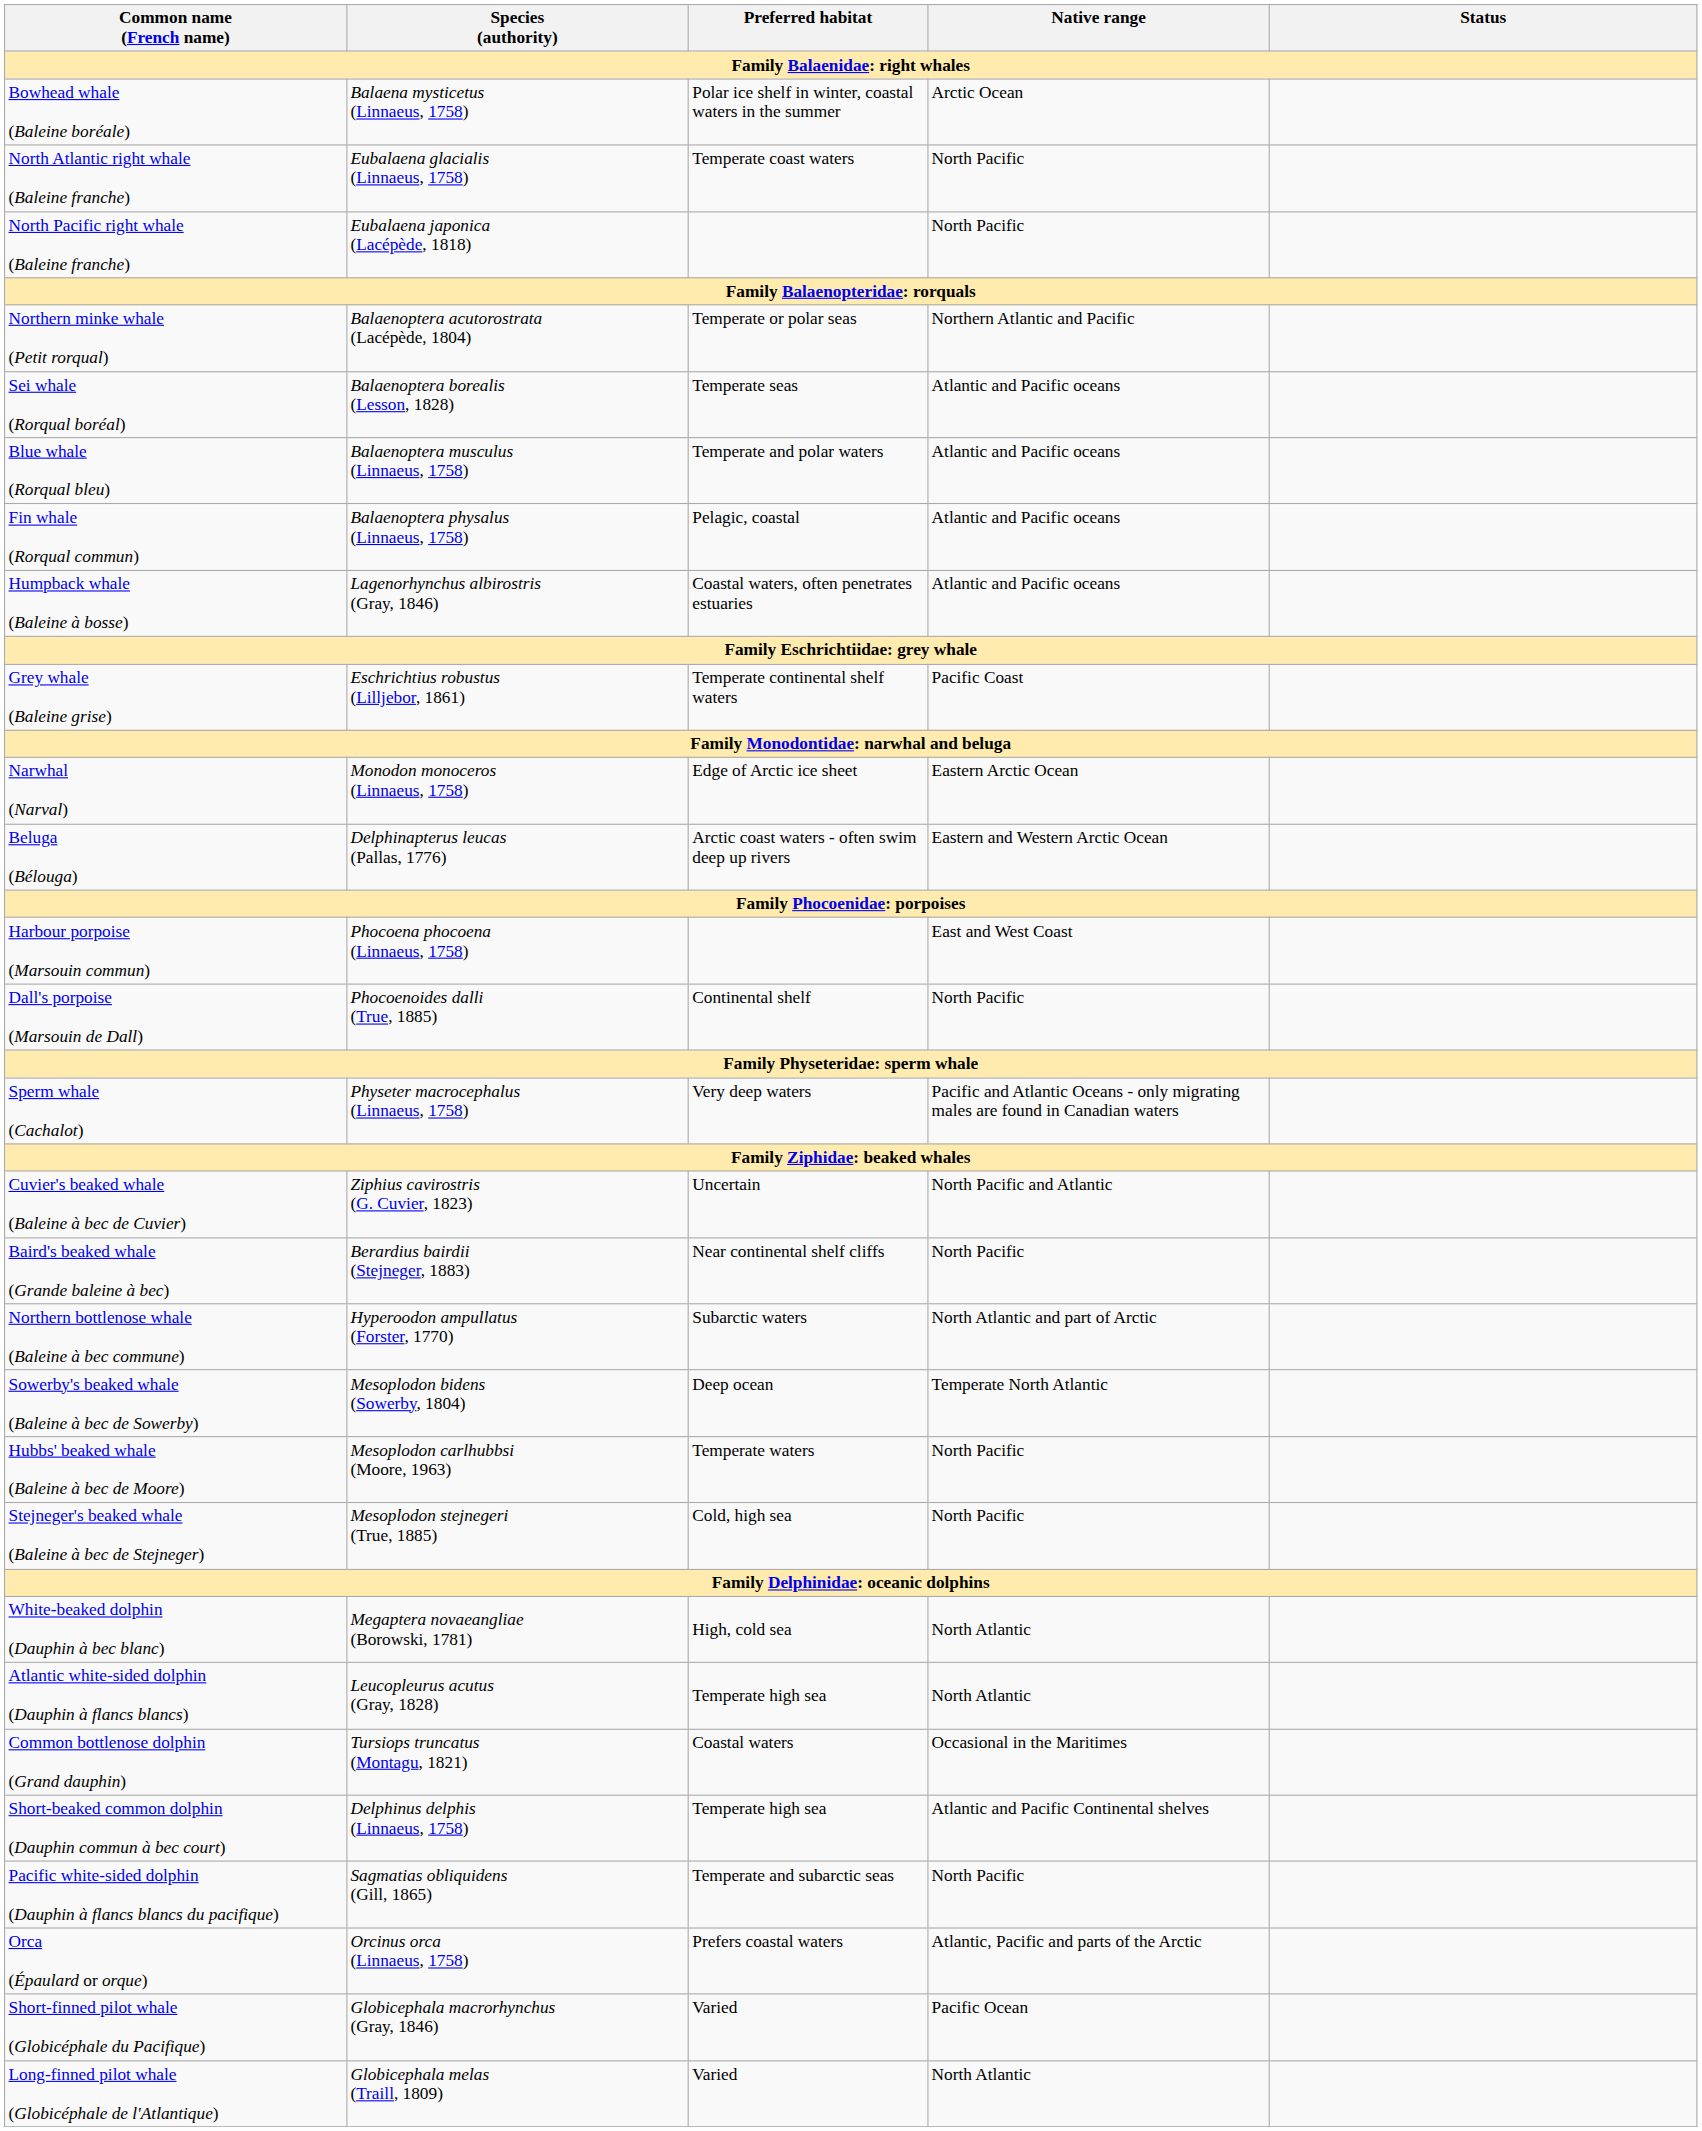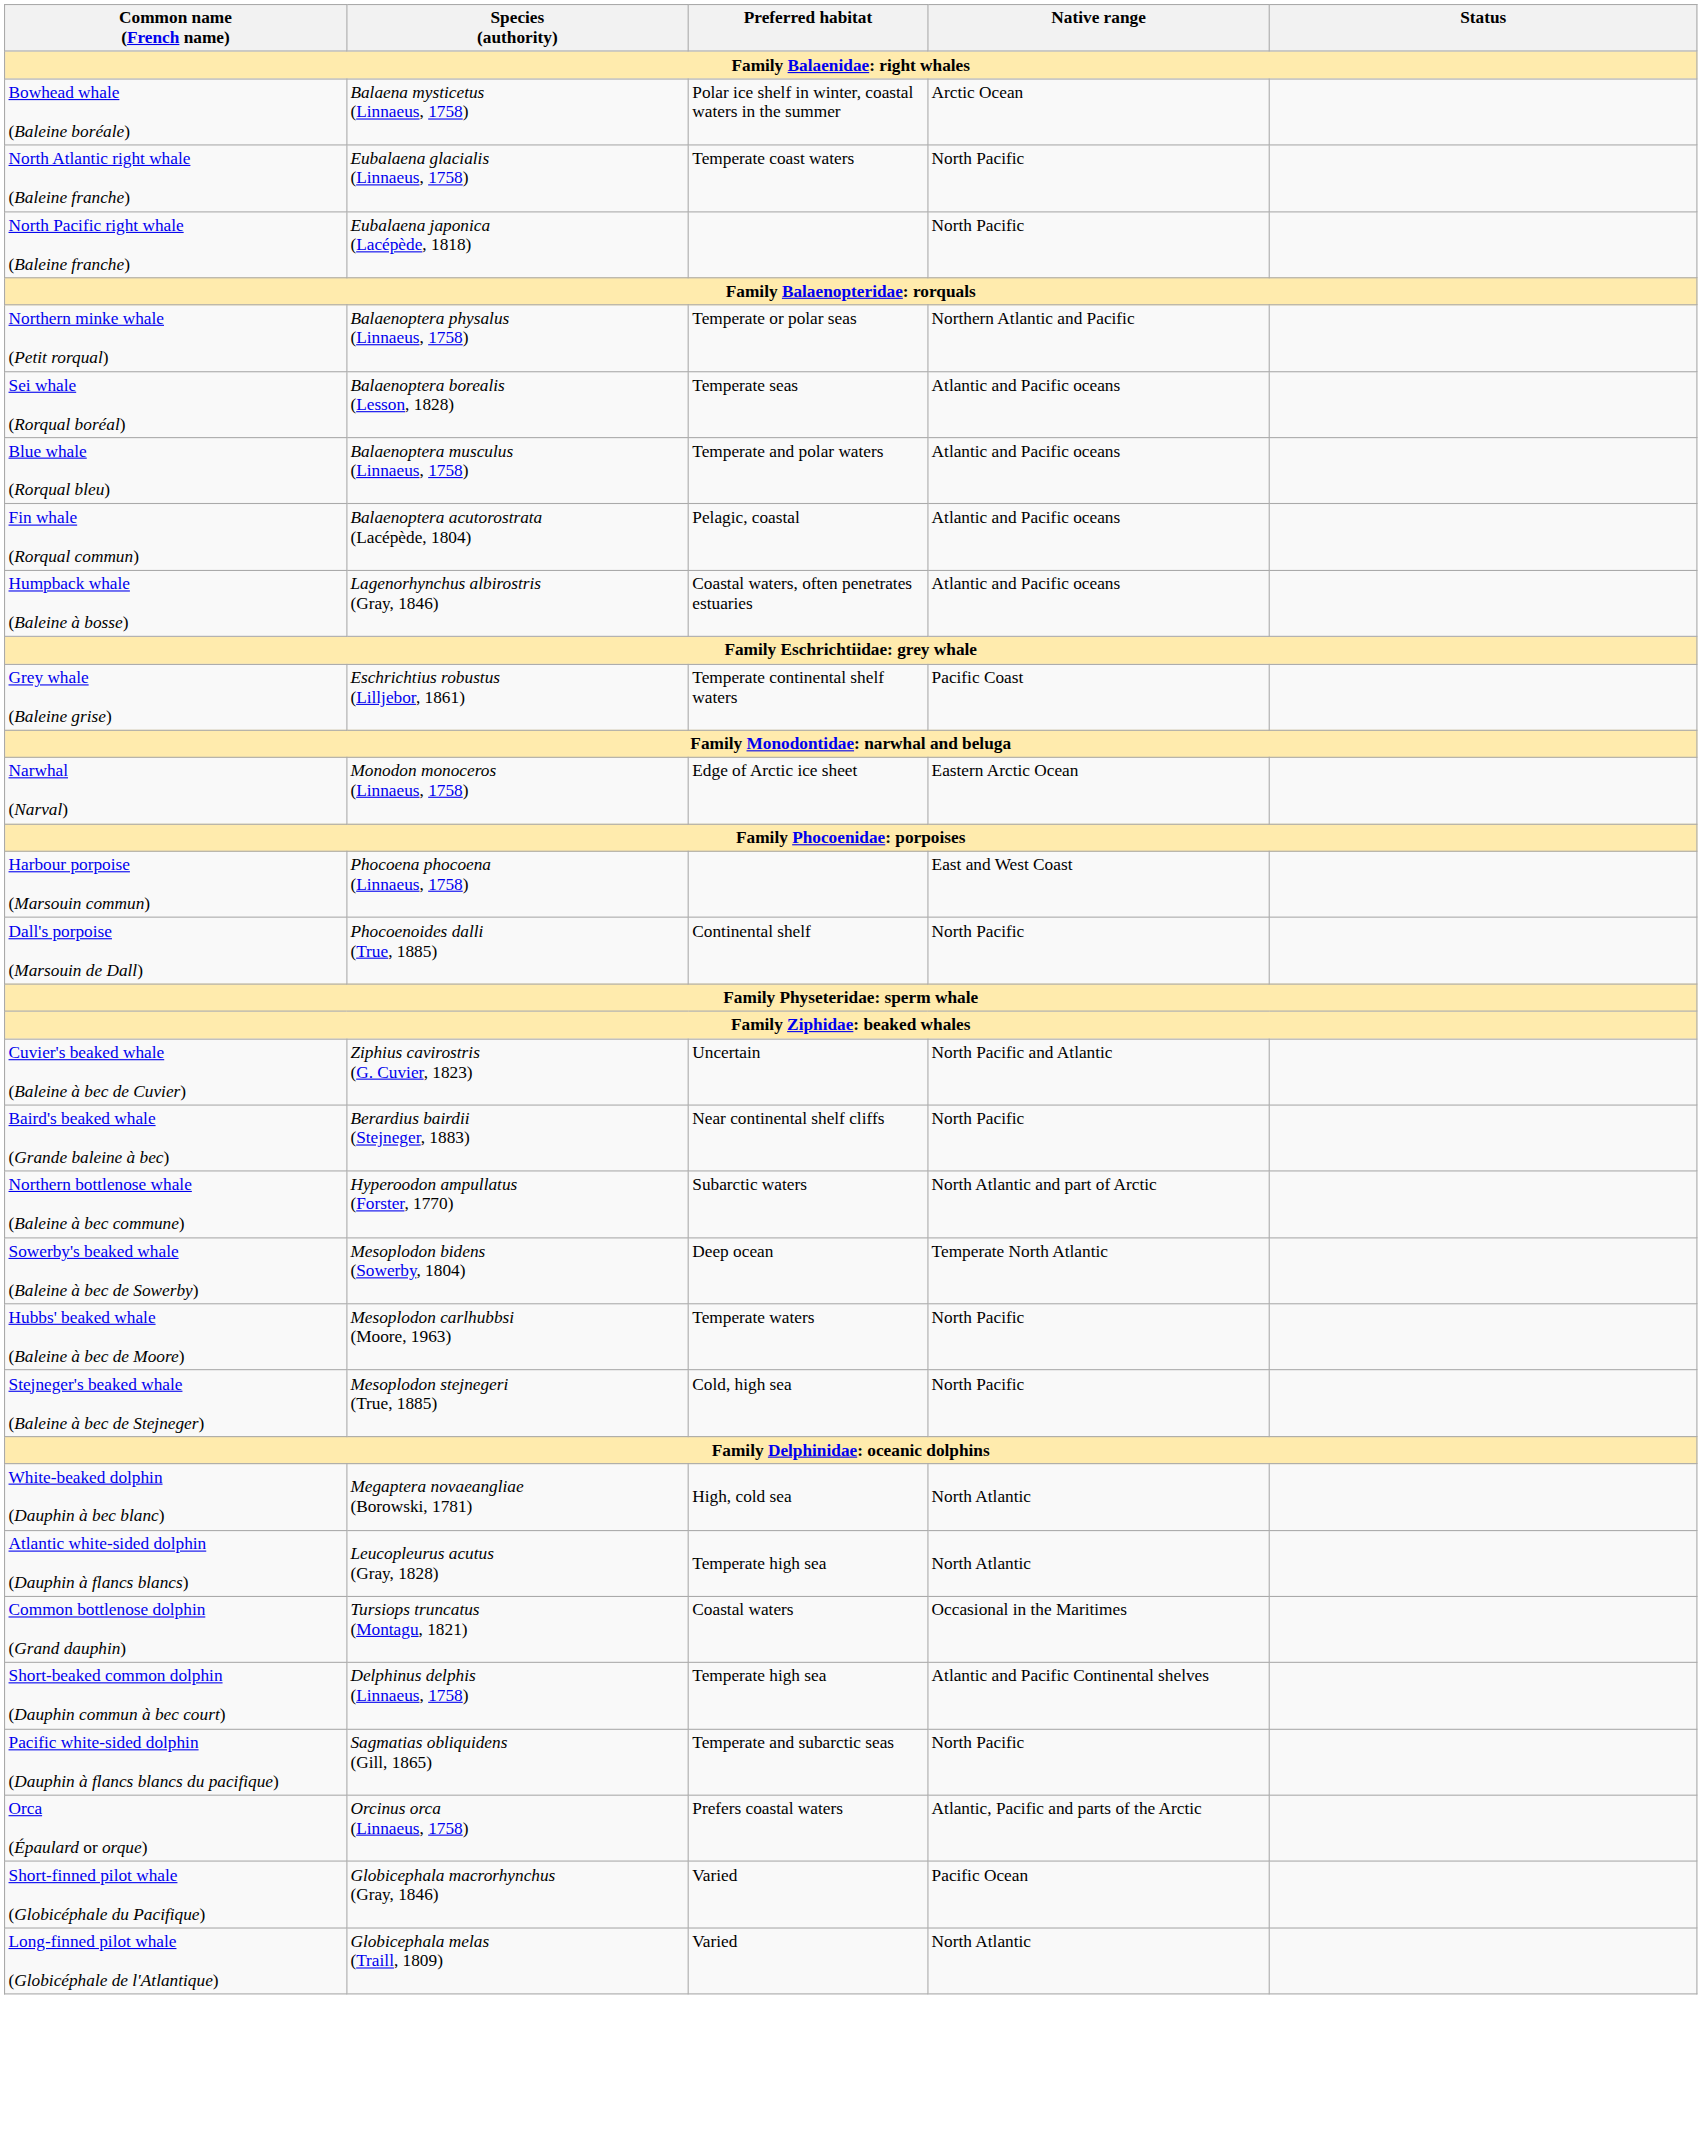(446, 328) Balaenoptera acutorostrata (Lacépède, 1804) -> (430, 328) Balaenoptera physalus (Linnaeus, 1758)
(430, 527) Balaenoptera physalus (Linnaeus, 1758) -> (446, 527) Balaenoptera acutorostrata (Lacépède, 1804)
- row: (43, 856)
- row: (54, 1110)
